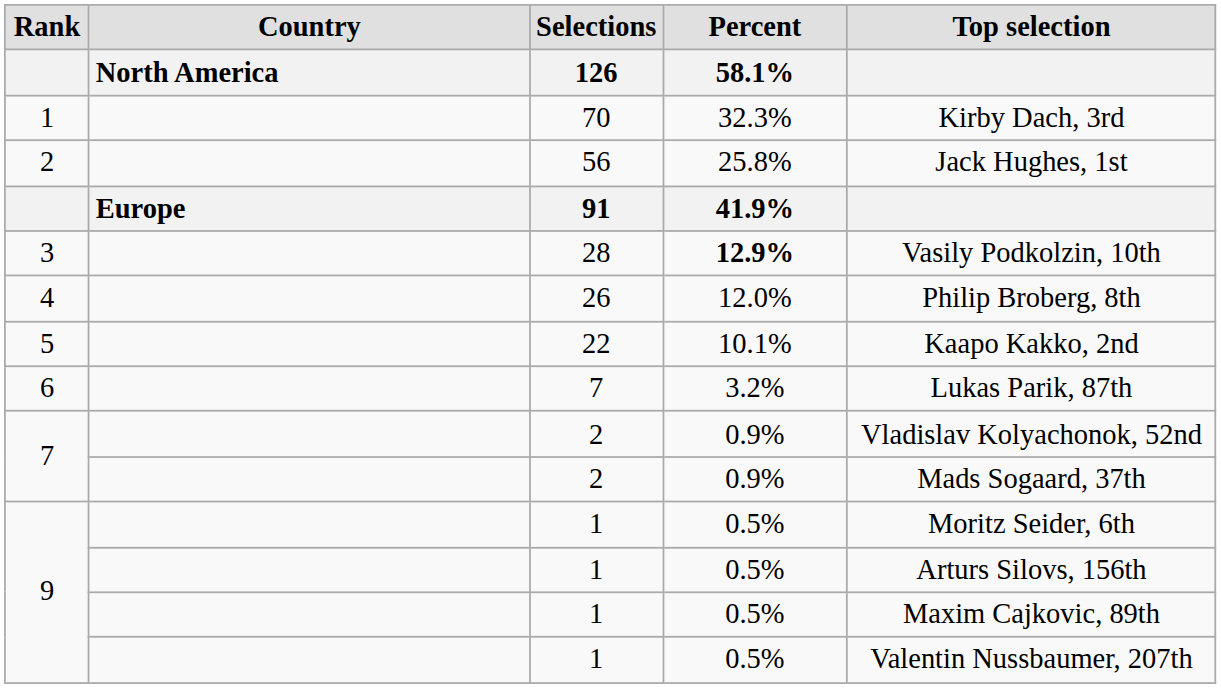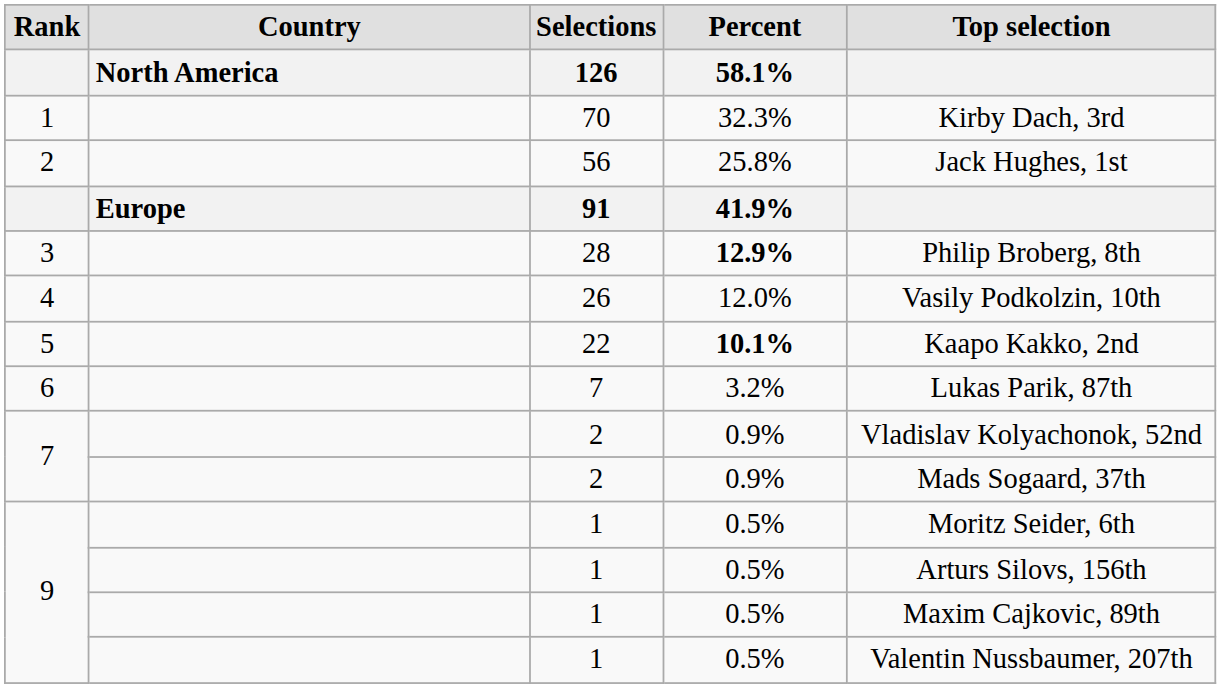(1031, 252) Vasily Podkolzin, 10th -> (1031, 252) Philip Broberg, 8th
(1031, 298) Philip Broberg, 8th -> (1031, 298) Vasily Podkolzin, 10th
(755, 343) normal -> (755, 343) bold
